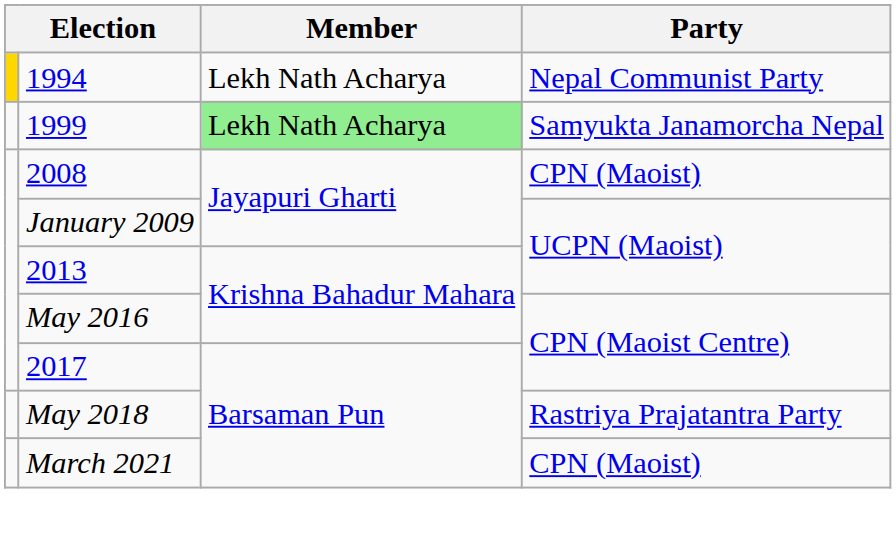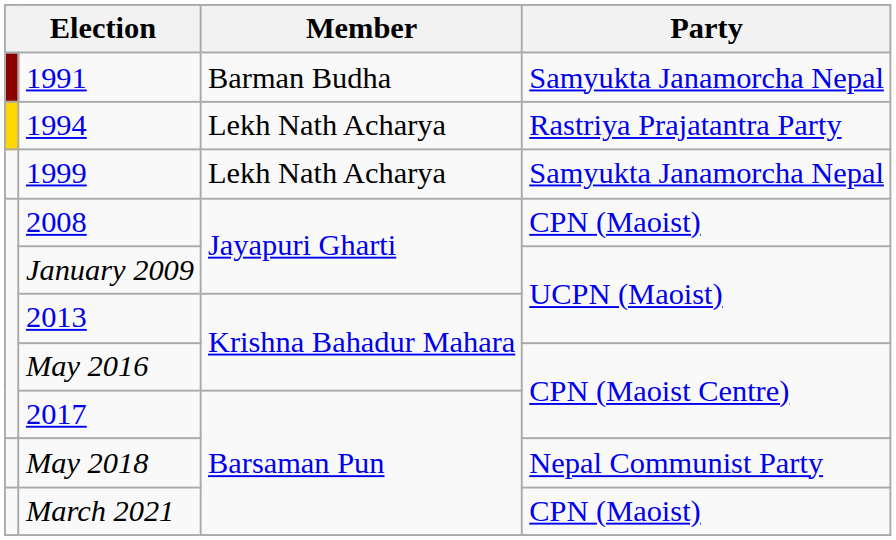+ row: (56, 76)
(676, 76) Nepal Communist Party -> (685, 125) Rastriya Prajatantra Party
(327, 125) lightgreen background -> (327, 173) no background
(685, 414) Rastriya Prajatantra Party -> (676, 462) Nepal Communist Party
